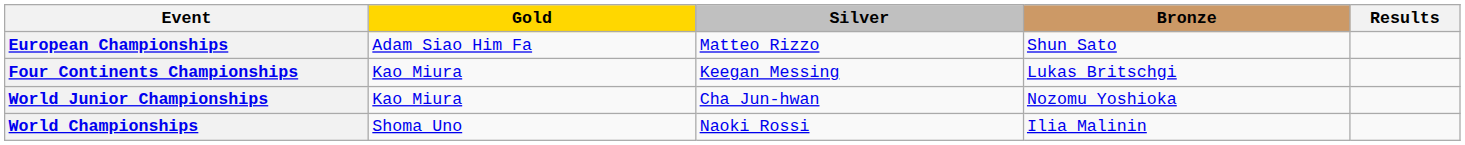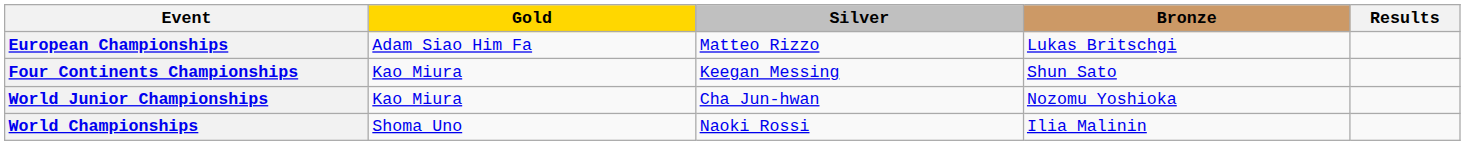(1072, 45) Shun Sato -> (1102, 45) Lukas Britschgi
(1102, 72) Lukas Britschgi -> (1072, 72) Shun Sato
